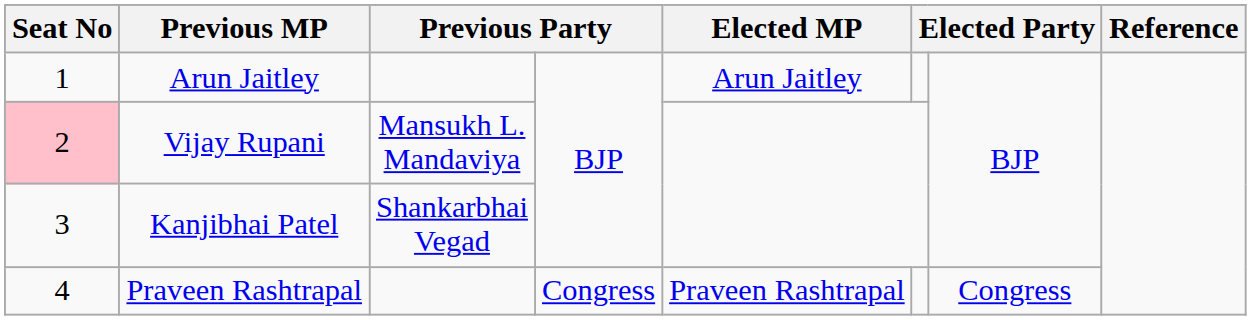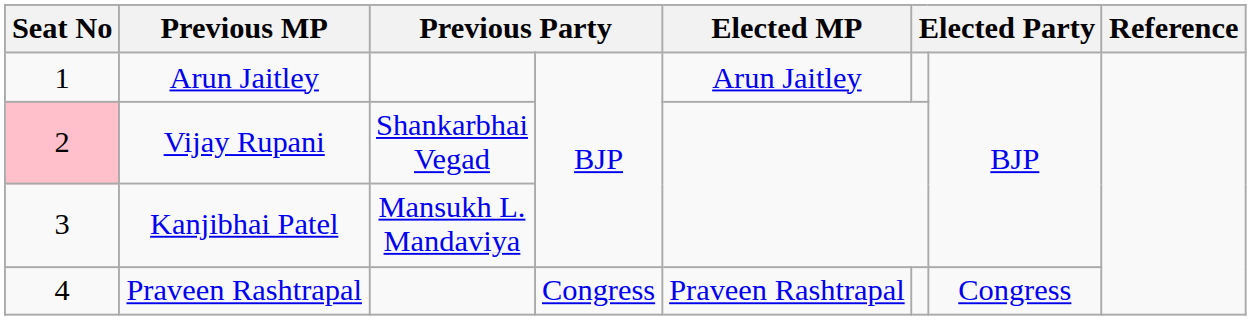(452, 142) Mansukh L. Mandaviya -> (452, 142) Shankarbhai Vegad
(452, 224) Shankarbhai Vegad -> (452, 224) Mansukh L. Mandaviya
